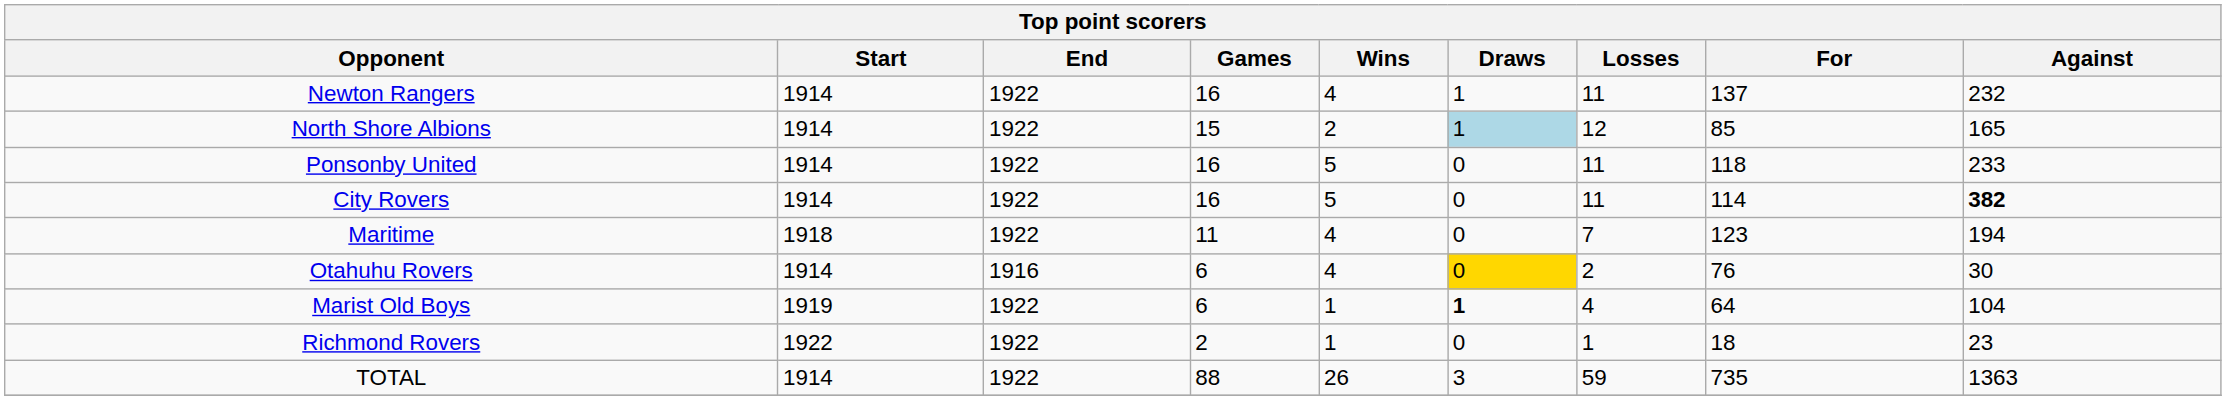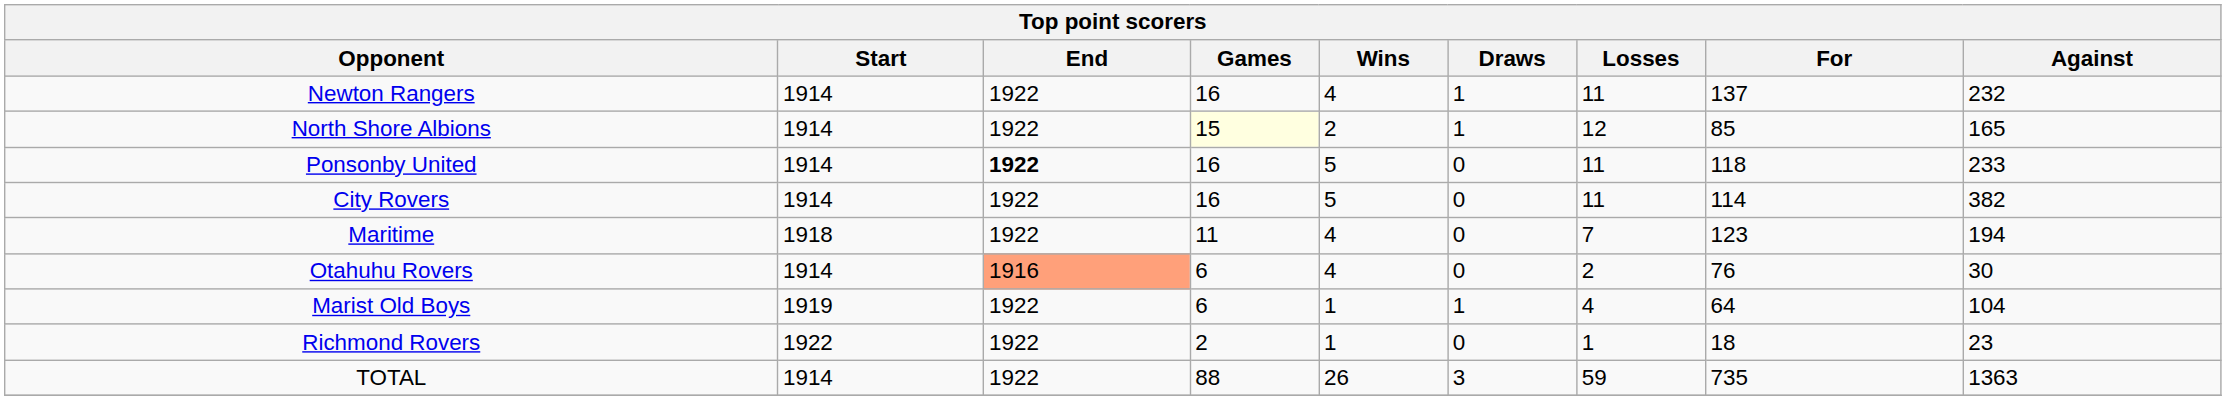(1208, 128) no background -> (1208, 128) lightyellow background
(1459, 128) lightblue background -> (1459, 128) no background
(1014, 164) normal -> (1014, 164) bold
(1987, 199) bold -> (1987, 199) normal
(1014, 270) no background -> (1014, 270) lightsalmon background
(1459, 270) gold background -> (1459, 270) no background
(1459, 306) bold -> (1459, 306) normal
